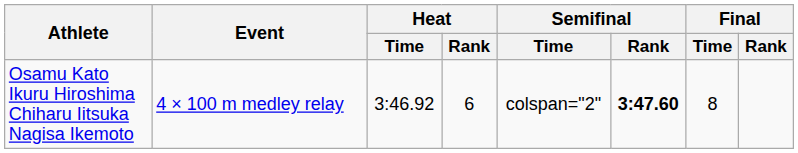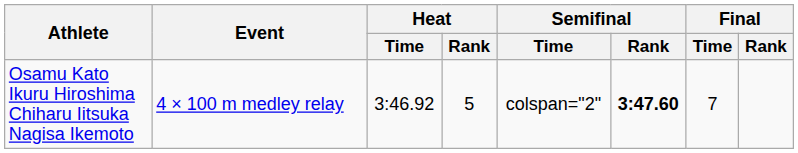(469, 105) 6 -> (469, 105) 5
(713, 105) 8 -> (713, 105) 7
